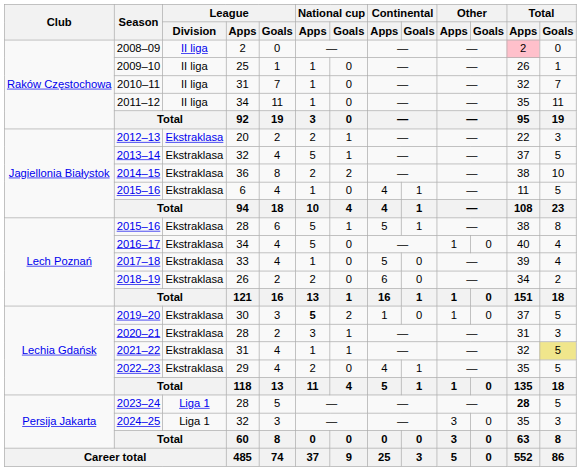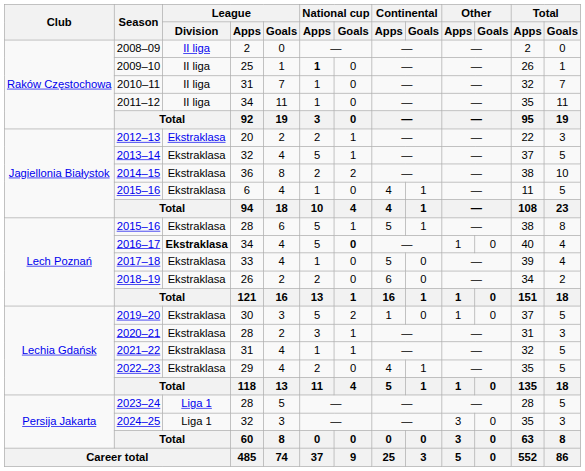(523, 48) pink background -> (528, 48) no background
(313, 66) normal -> (317, 66) bold
(194, 244) normal -> (197, 244) bold
(349, 244) normal -> (353, 244) bold
(313, 315) bold -> (317, 315) normal
(558, 350) khaki background -> (562, 350) no background
(523, 404) bold -> (528, 404) normal
